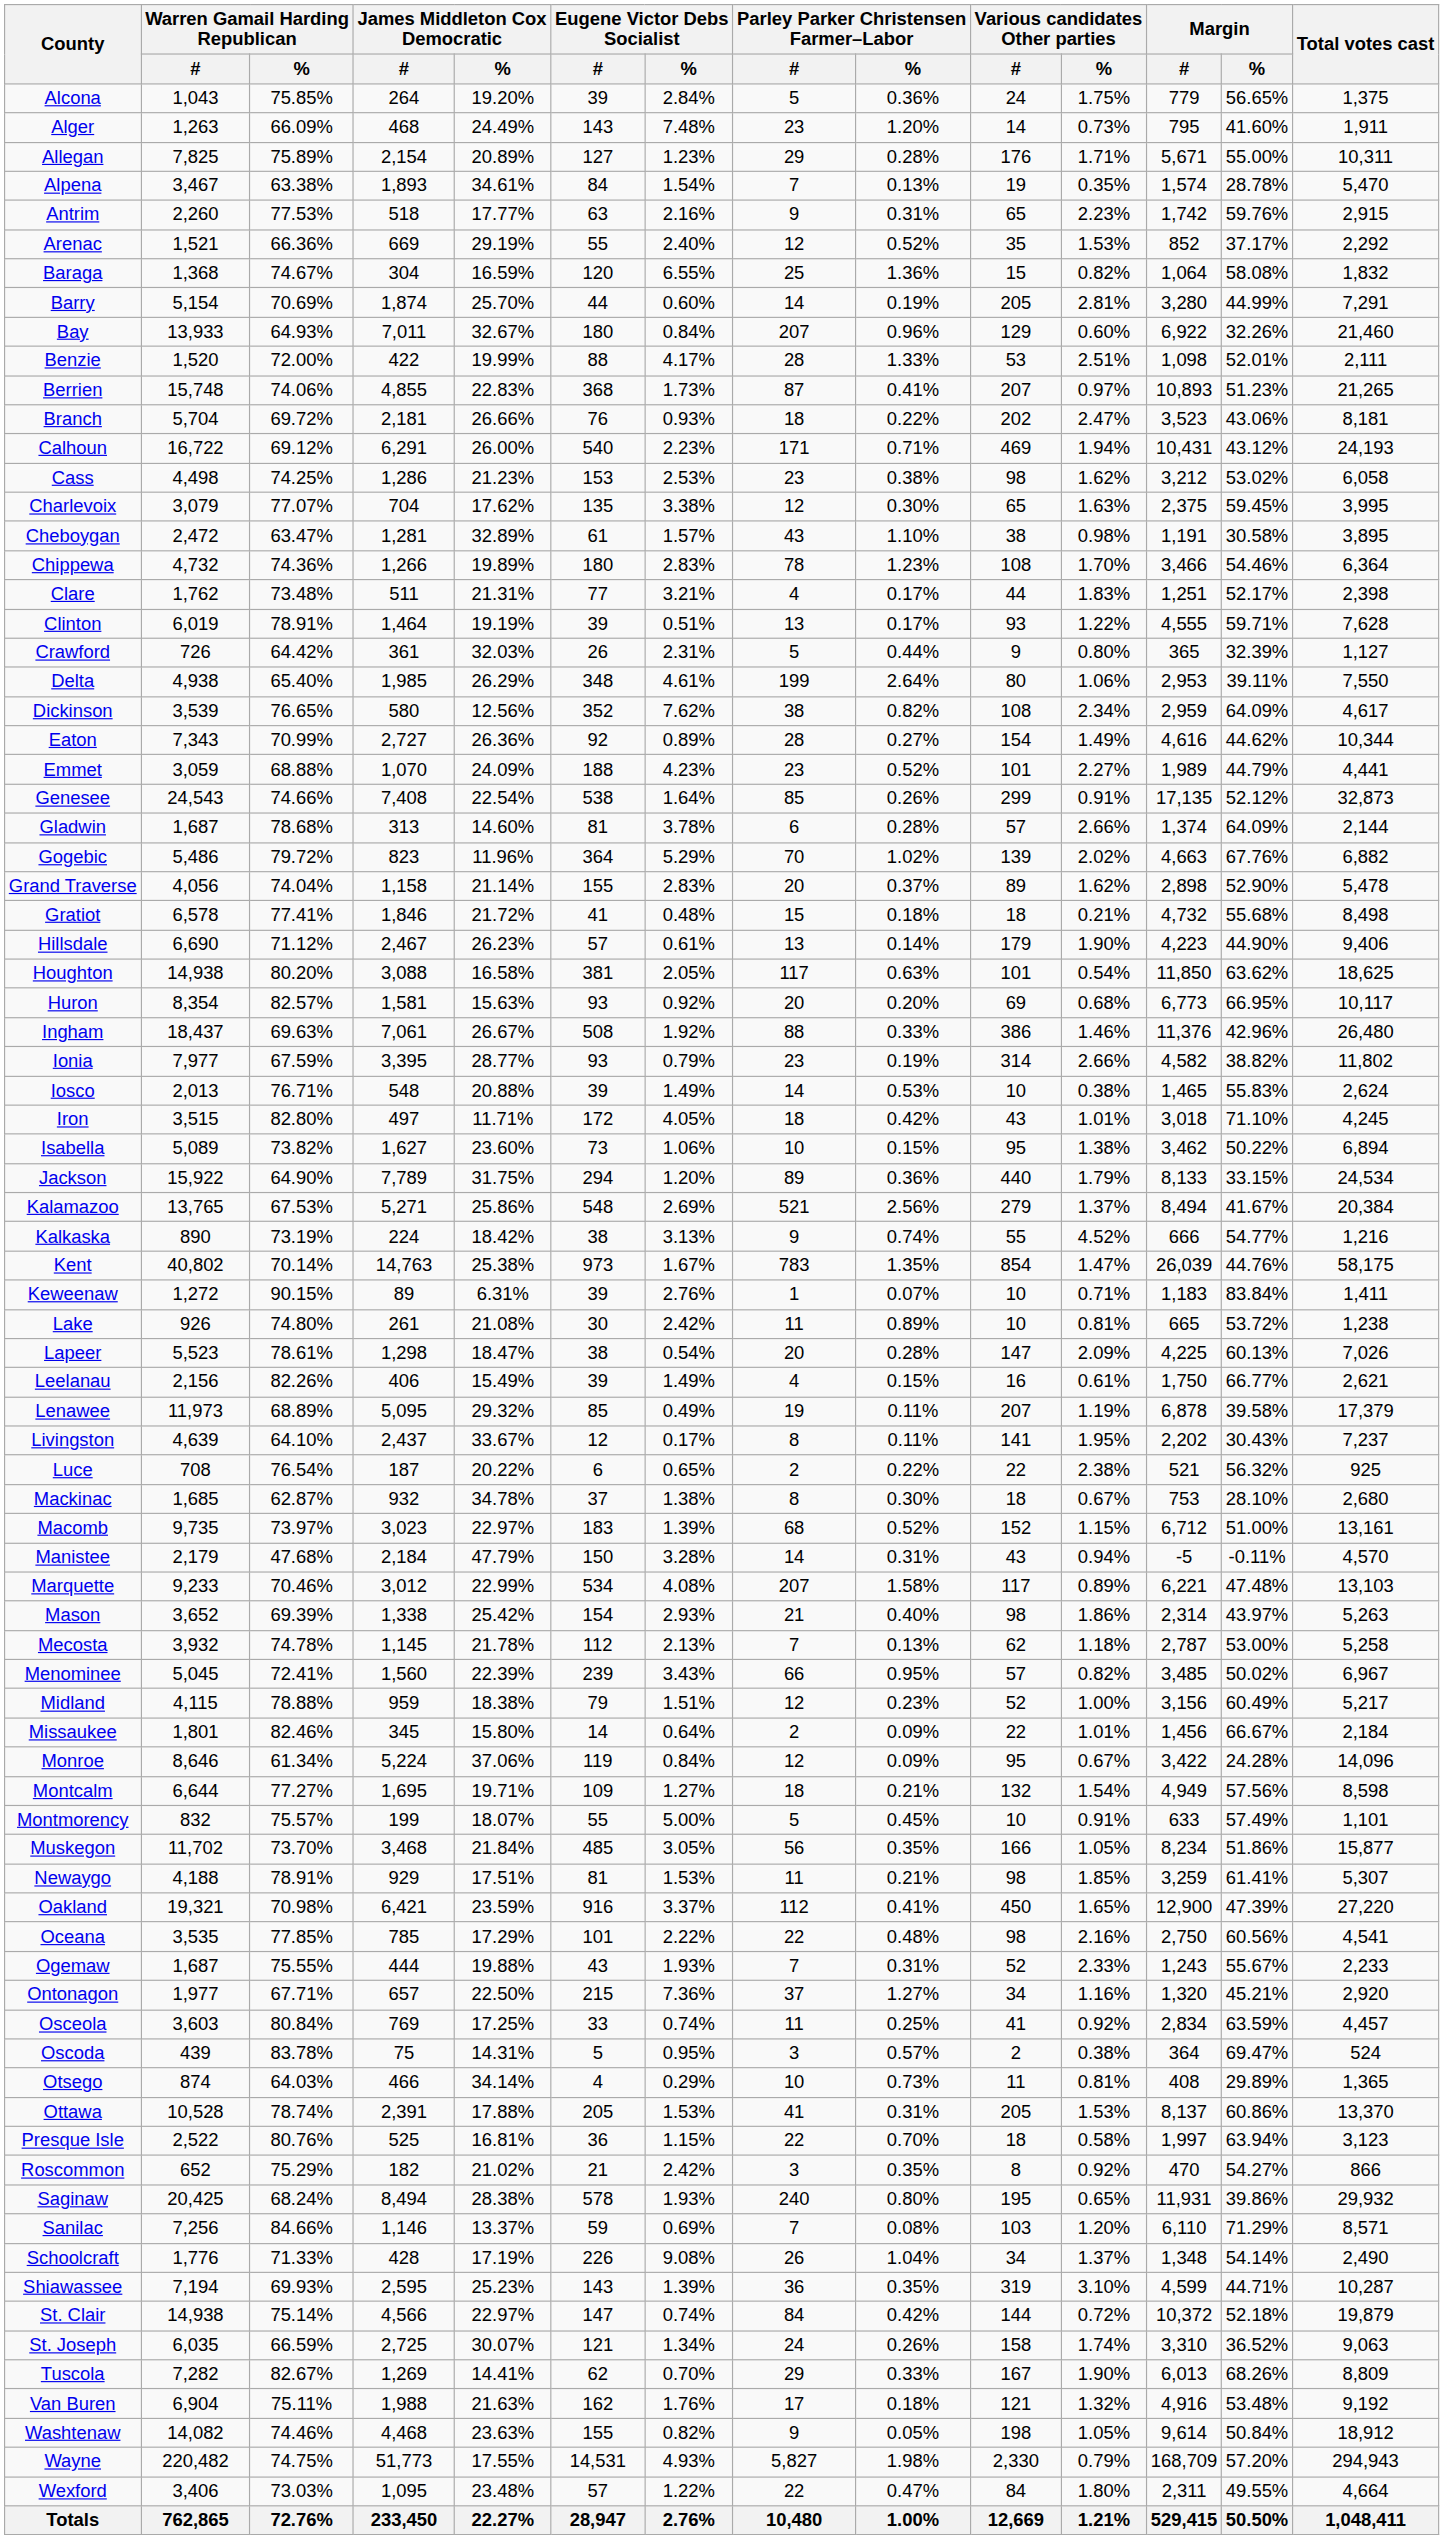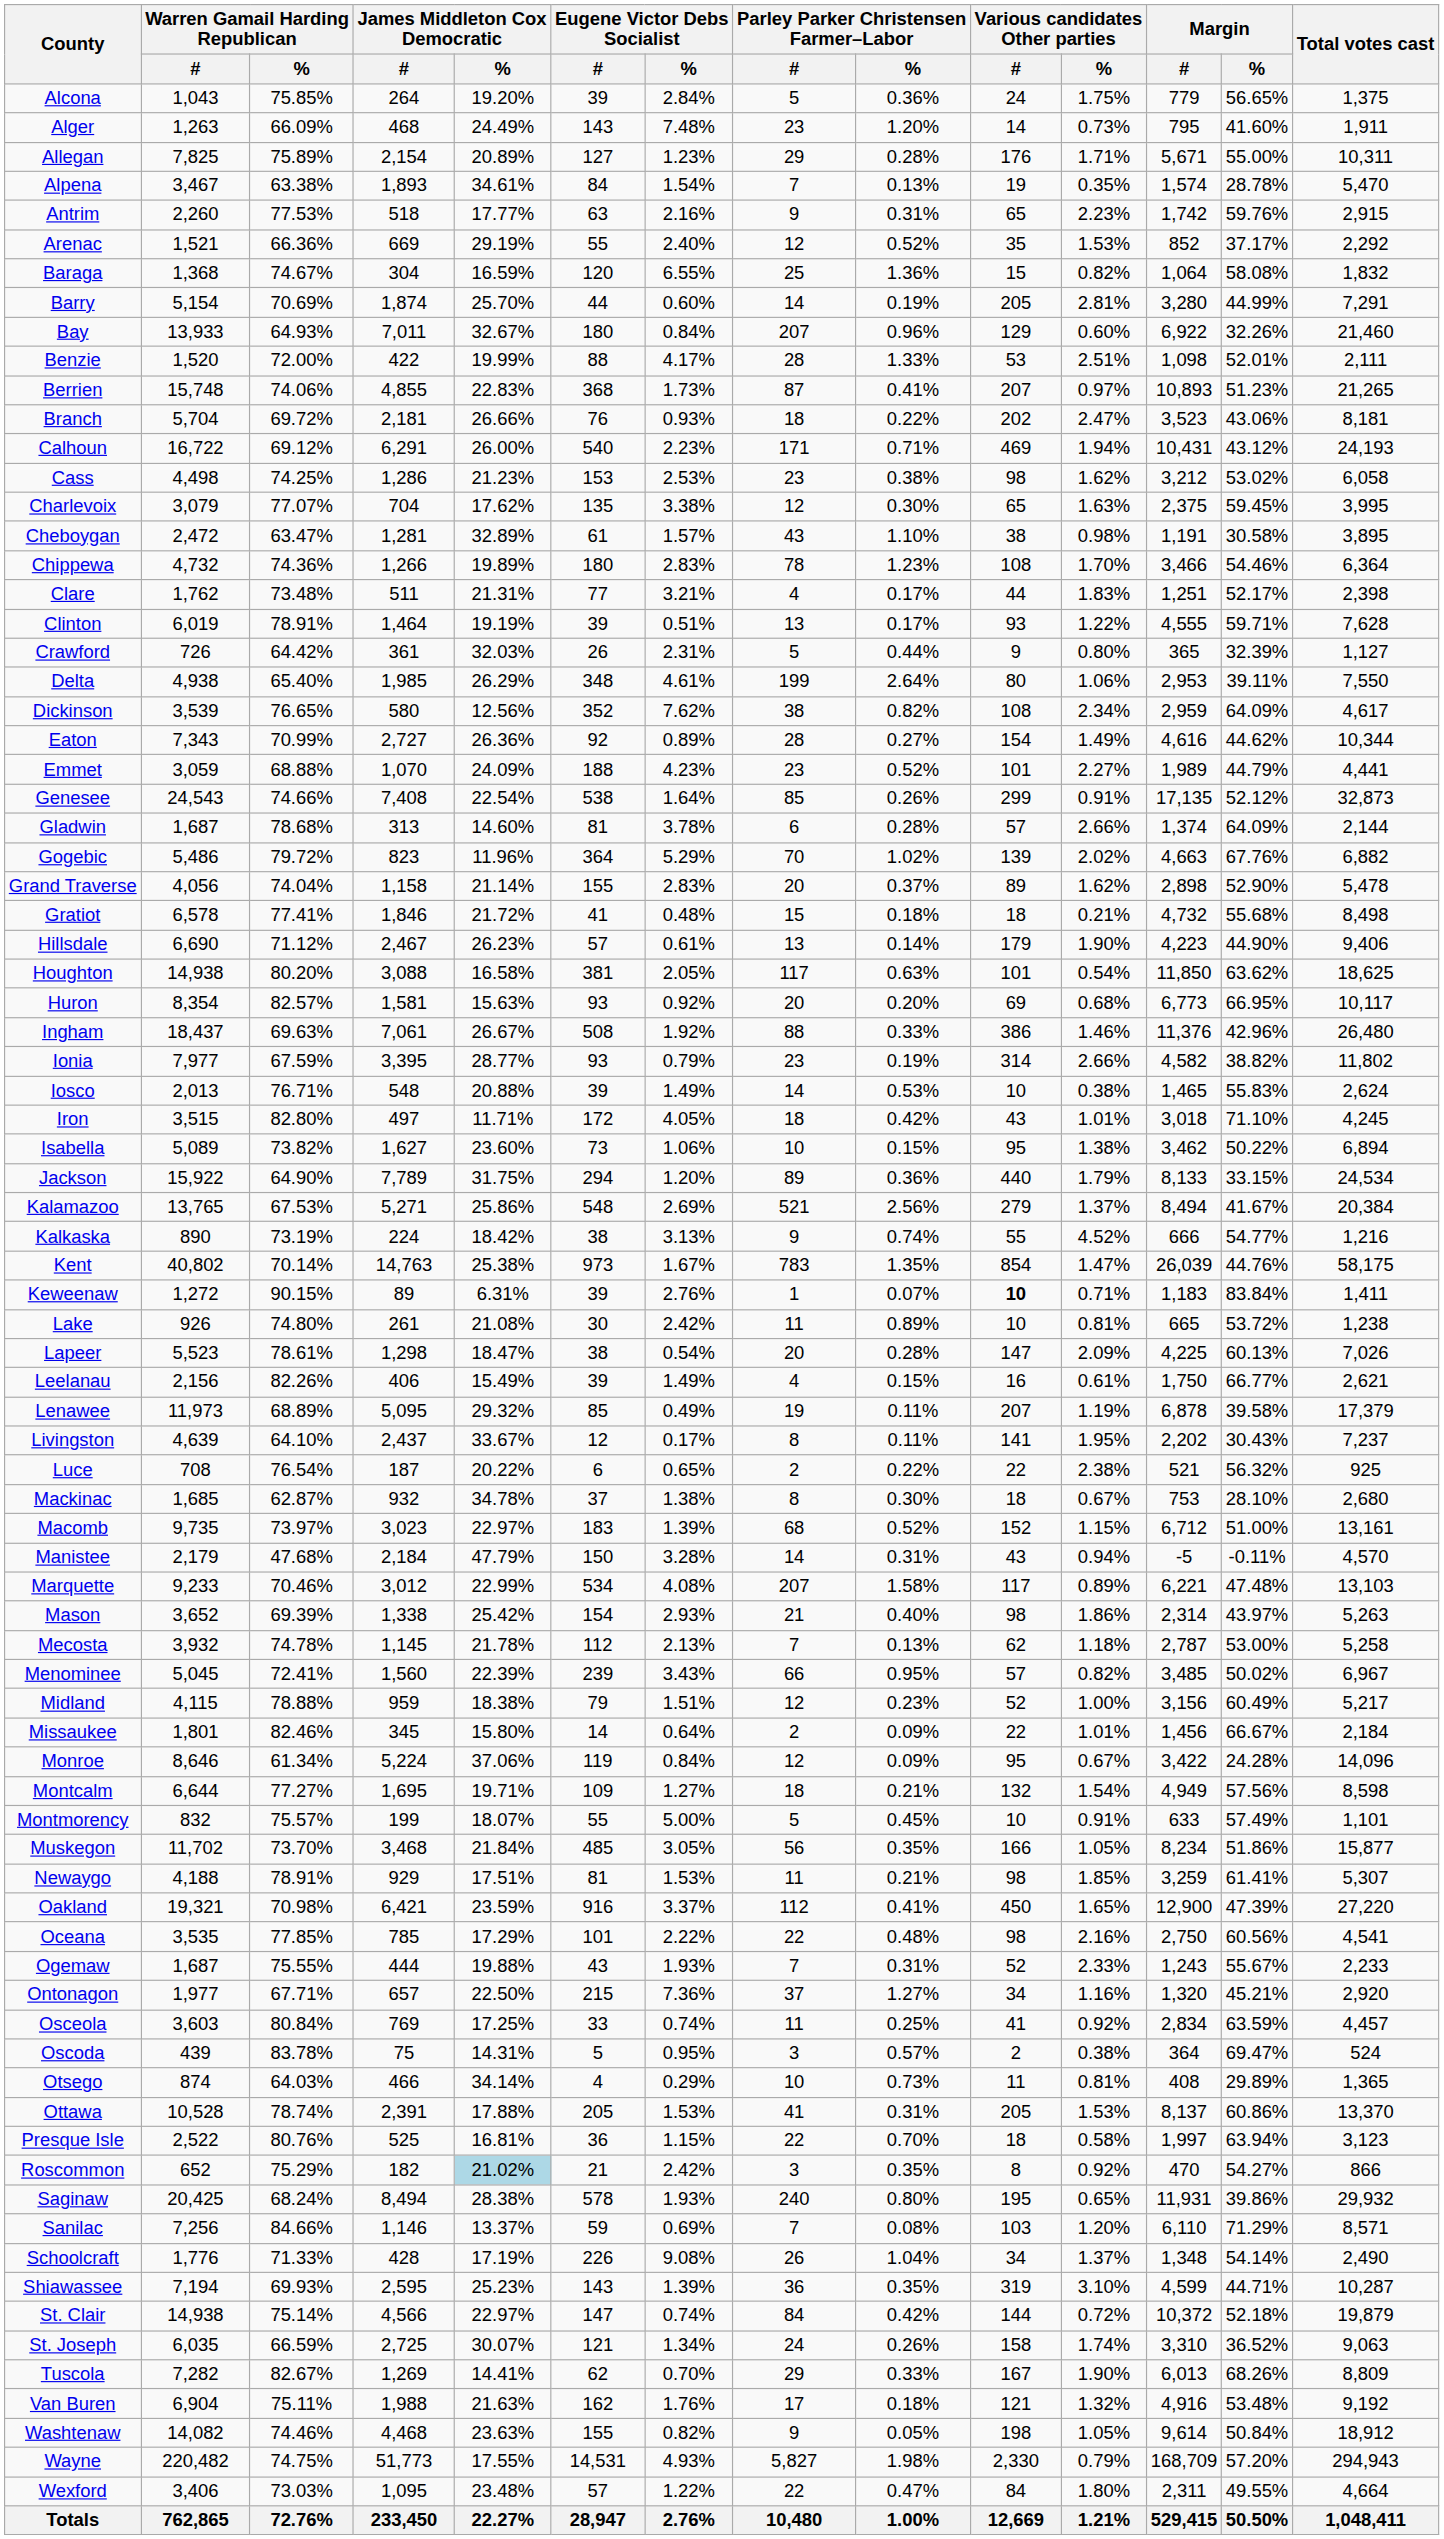(1016, 1294) normal -> (1016, 1294) bold
(503, 2170) no background -> (503, 2170) lightblue background
